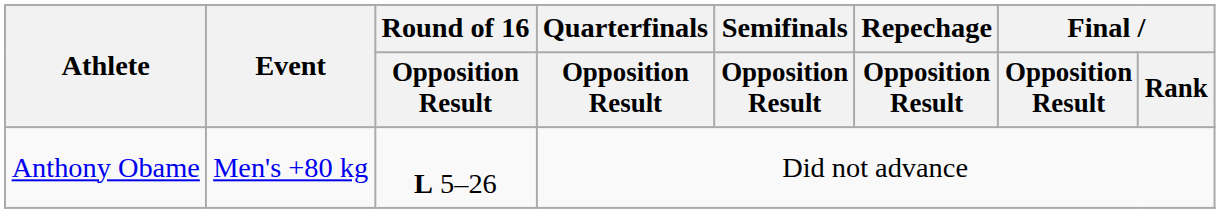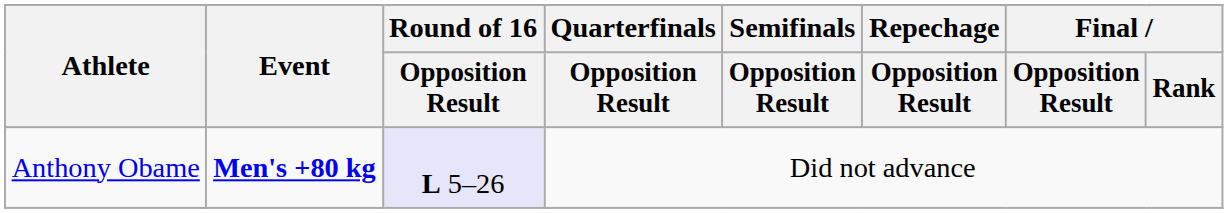(291, 167) normal -> (294, 167) bold
(455, 184) no background -> (463, 184) lavender background
